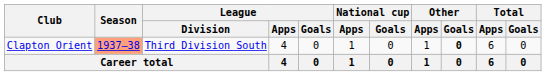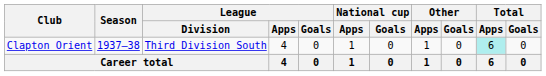(118, 46) lightsalmon background -> (118, 46) no background
(459, 46) bold -> (459, 46) normal
(491, 46) no background -> (491, 46) paleturquoise background
